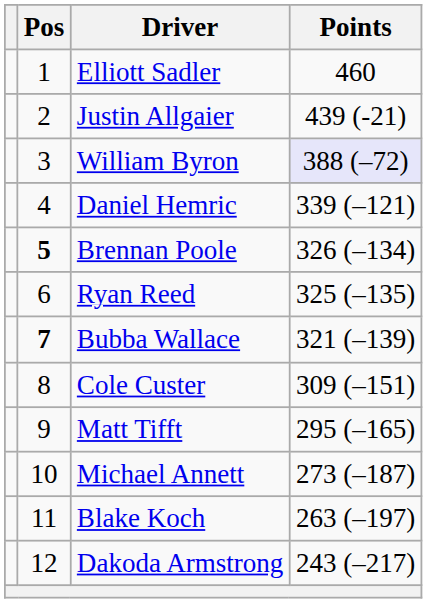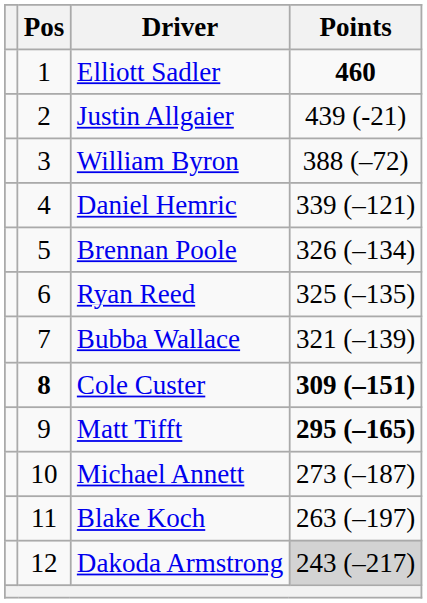(356, 71) normal -> (356, 71) bold
(356, 160) lavender background -> (356, 160) no background
(44, 250) bold -> (44, 250) normal
(44, 339) bold -> (44, 339) normal
(44, 383) normal -> (44, 383) bold
(356, 383) normal -> (356, 383) bold
(356, 428) normal -> (356, 428) bold
(356, 562) no background -> (356, 562) lightgrey background
